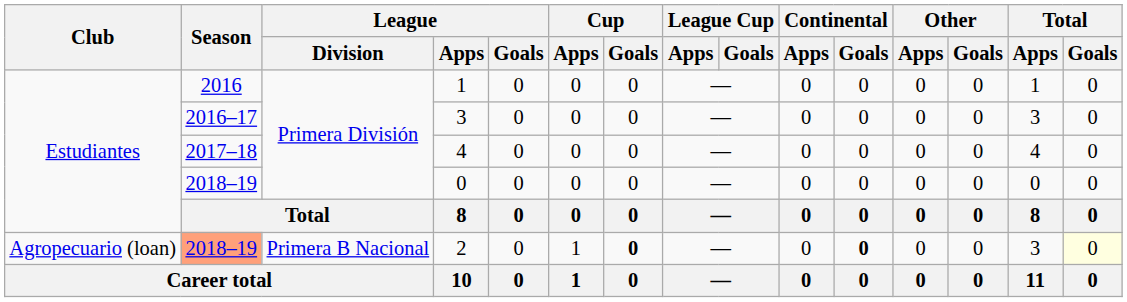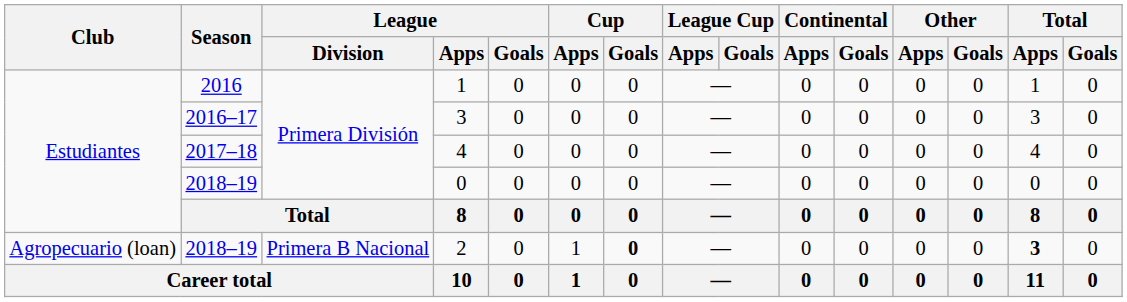(221, 248) lightsalmon background -> (221, 248) no background
(864, 248) bold -> (864, 248) normal
(1035, 248) normal -> (1035, 248) bold
(1092, 248) lightyellow background -> (1092, 248) no background
